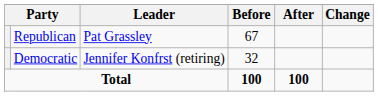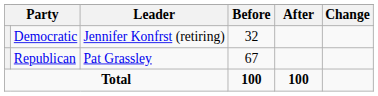rows swapped: (45, 36) <-> (46, 58)
